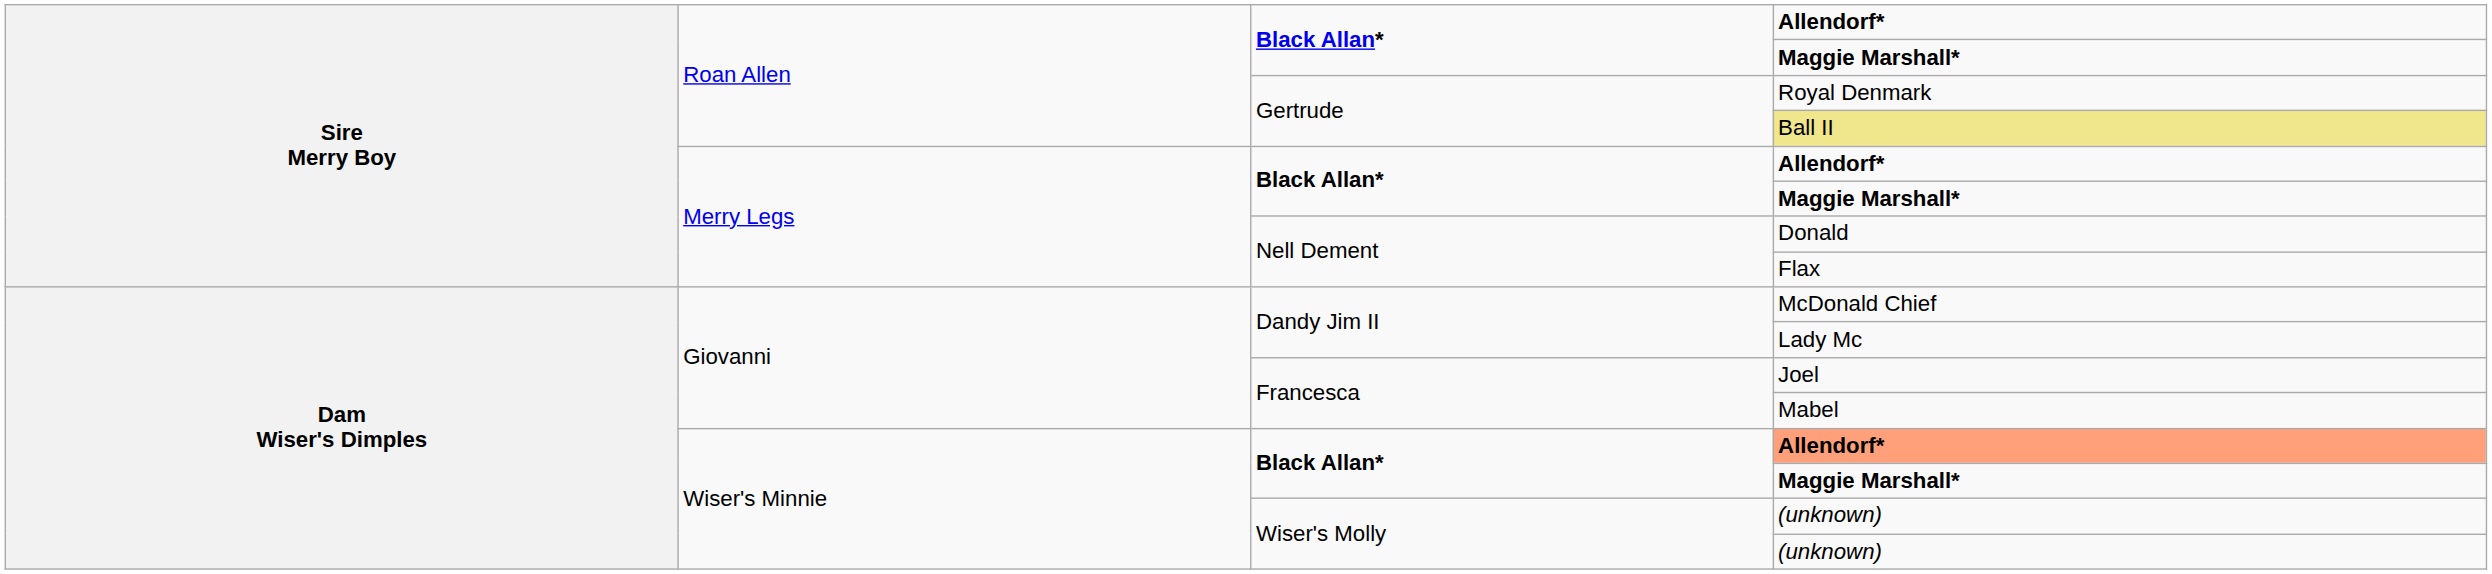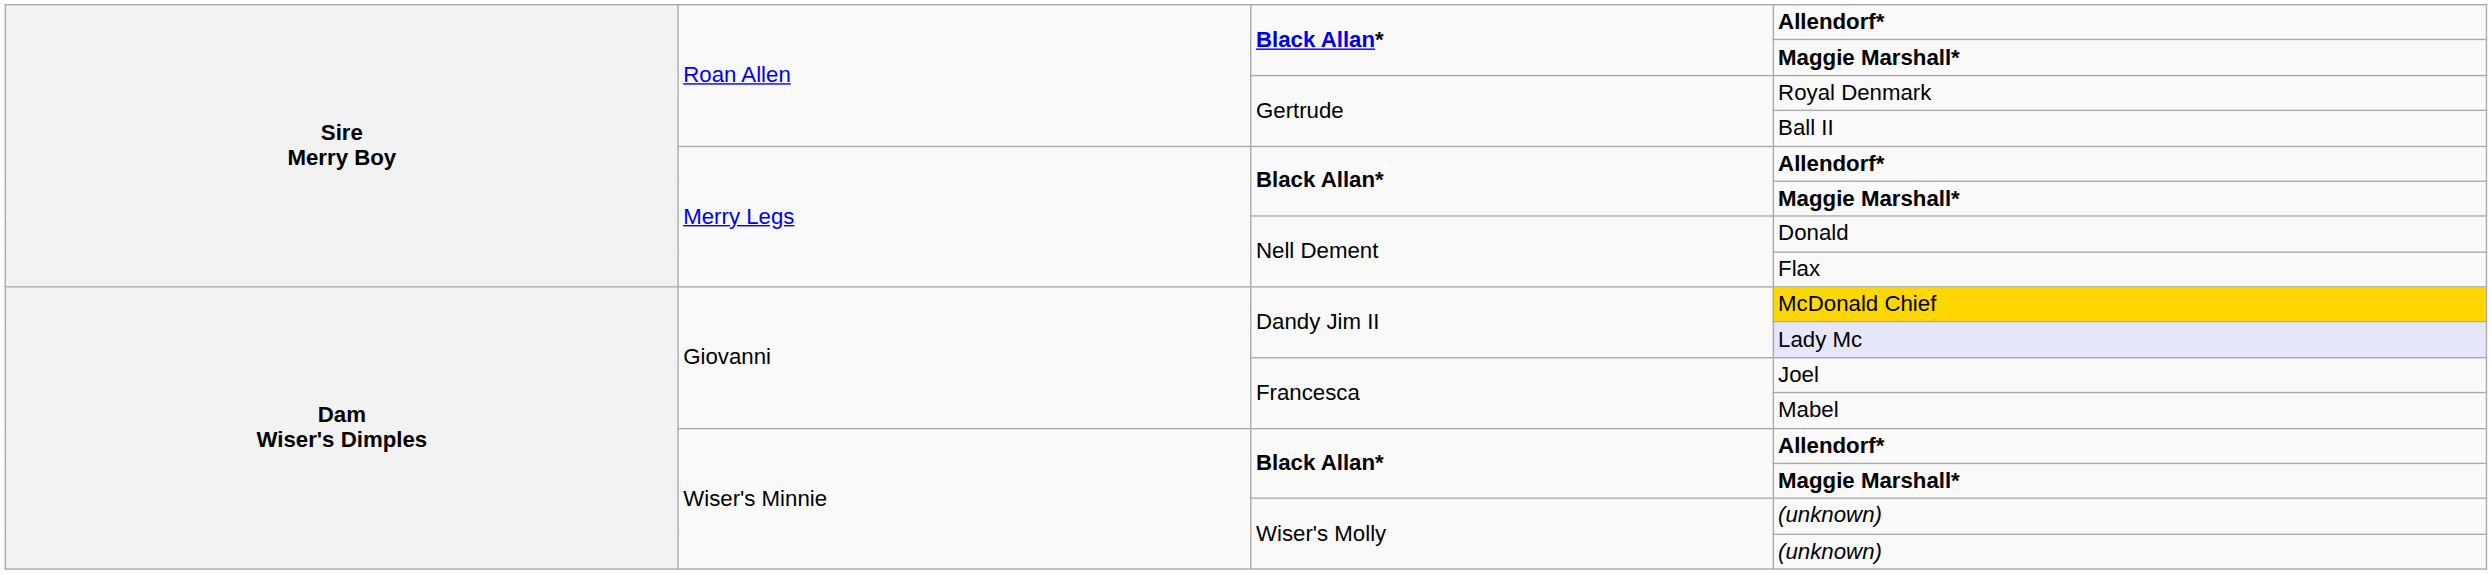(1806, 127) khaki background -> (1806, 127) no background
(1857, 304) no background -> (1857, 304) gold background
(1820, 339) no background -> (1820, 339) lavender background
(1831, 445) lightsalmon background -> (1831, 445) no background
